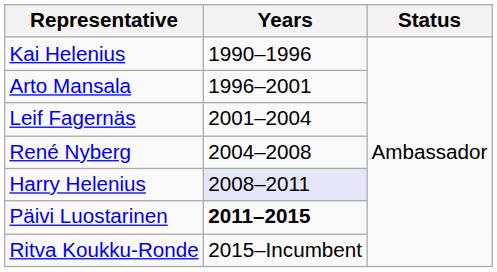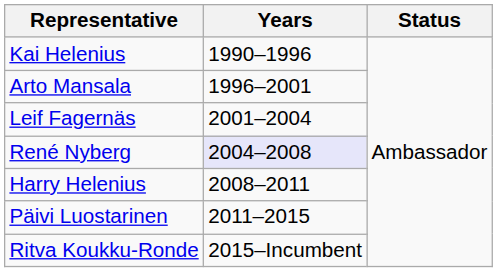(260, 151) no background -> (260, 151) lavender background
(259, 184) lavender background -> (259, 184) no background
(259, 217) bold -> (259, 217) normal
